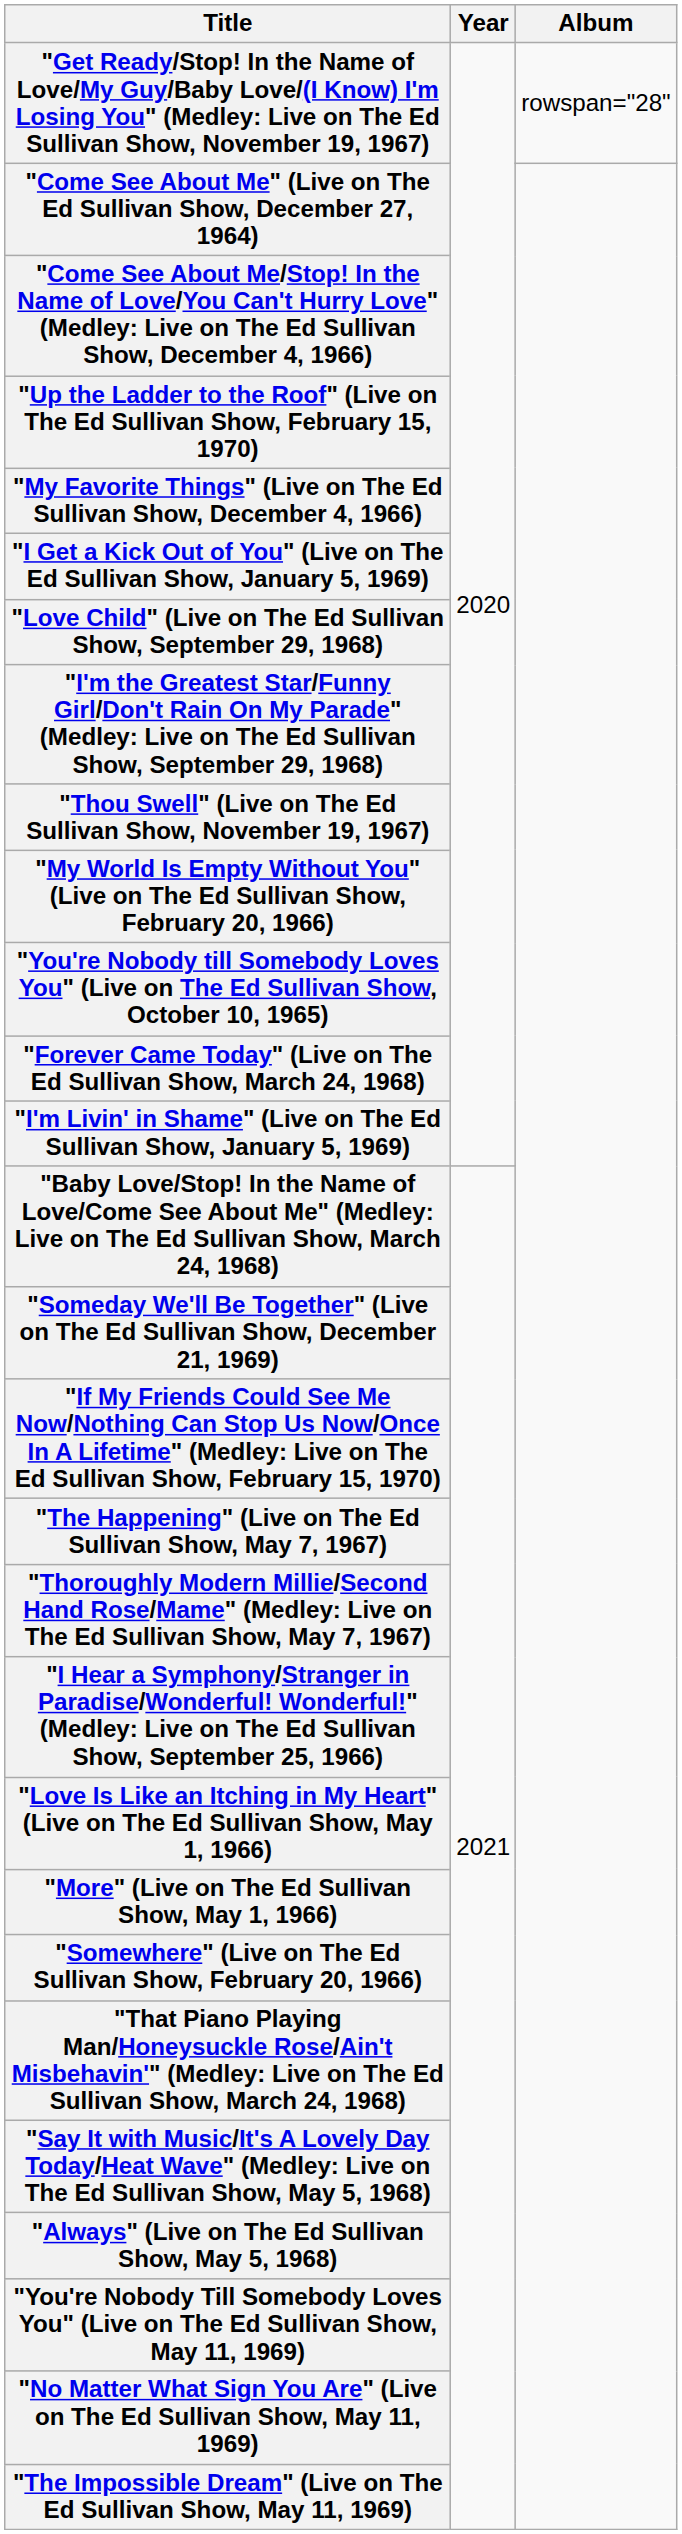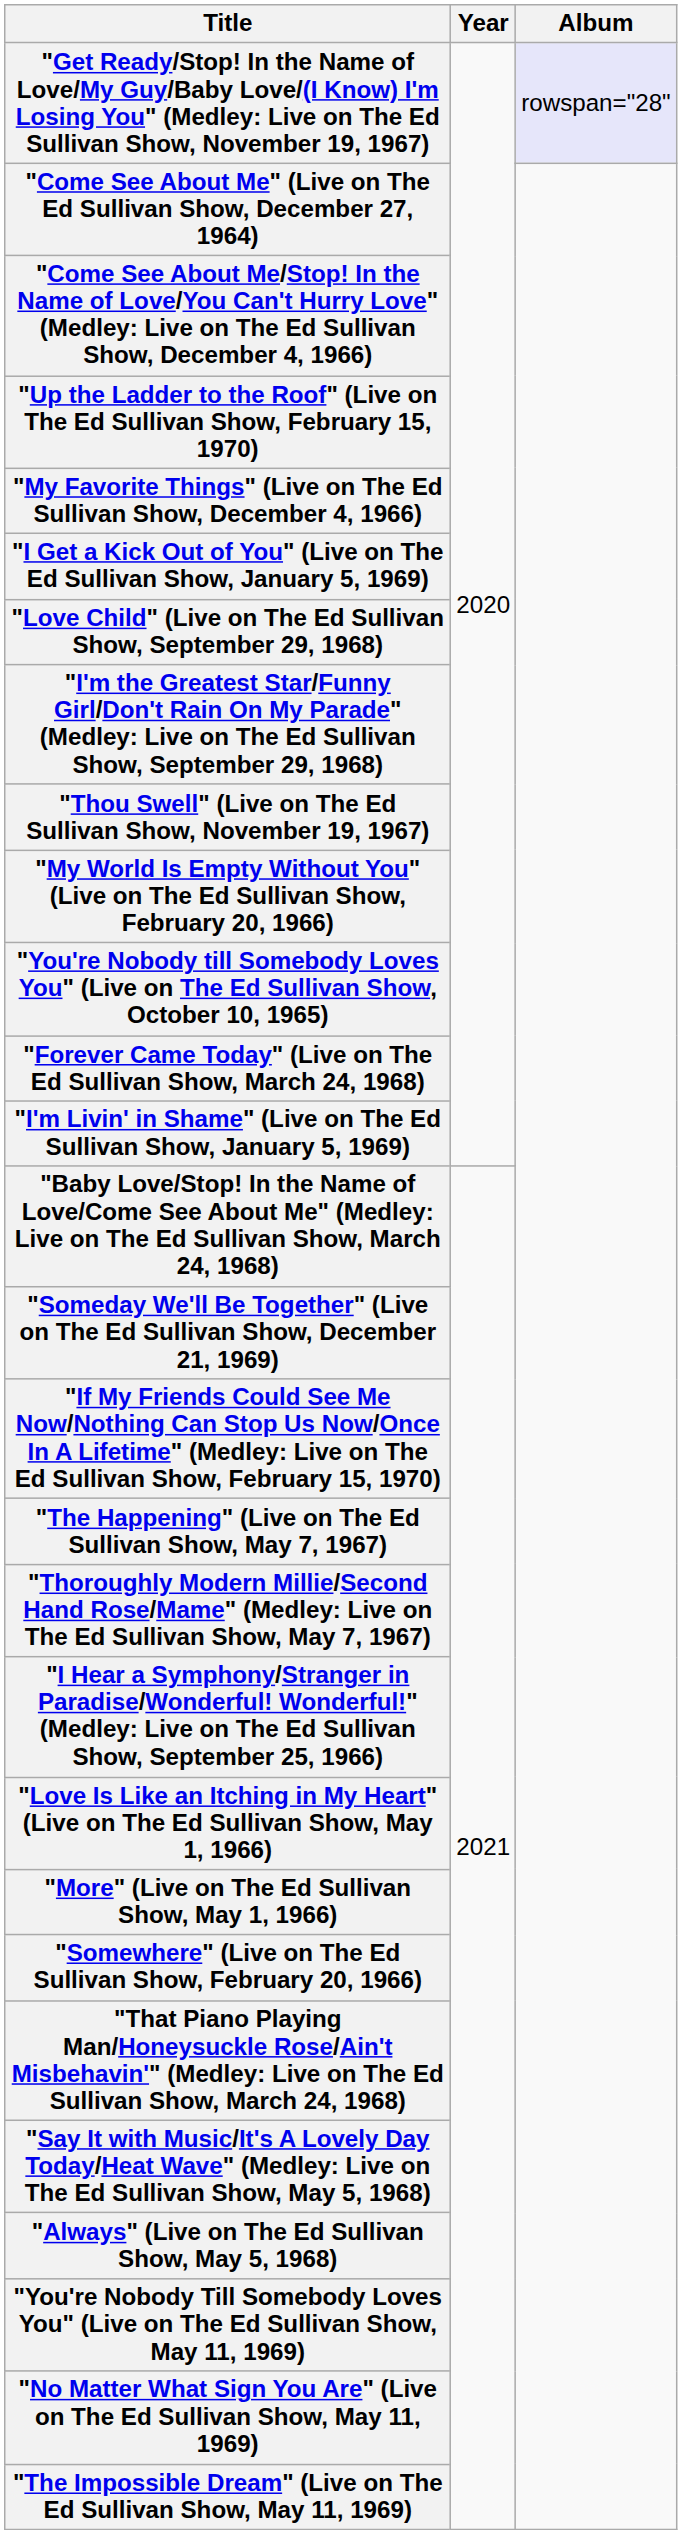(596, 102) no background -> (596, 102) lavender background
